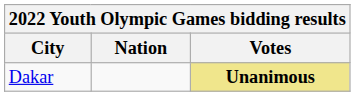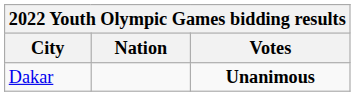(270, 76) khaki background -> (270, 76) no background
